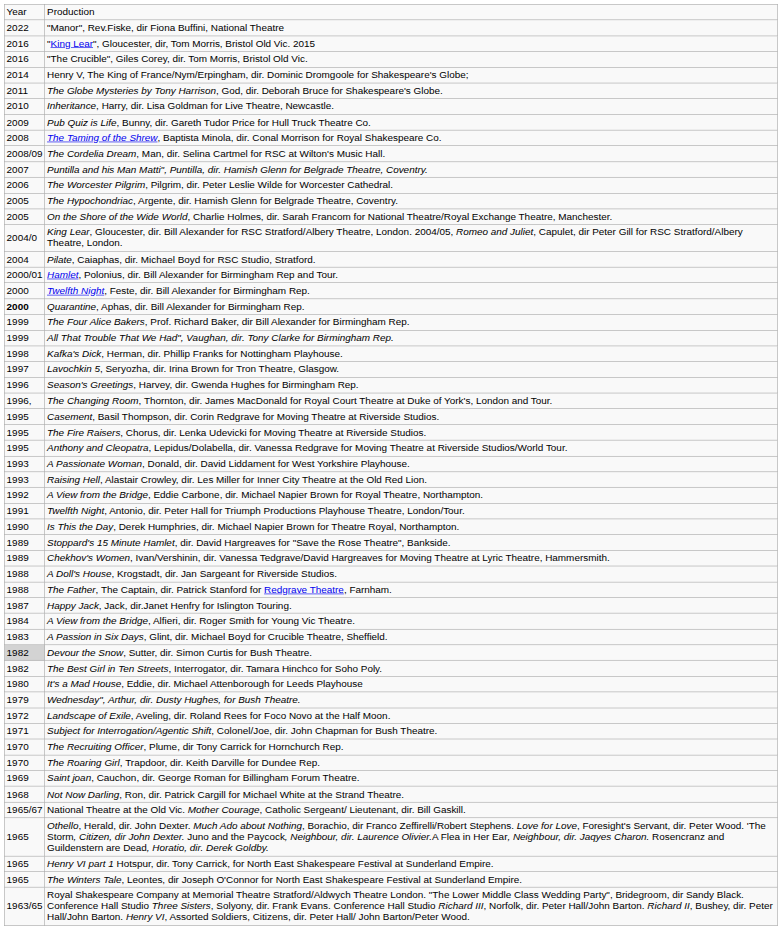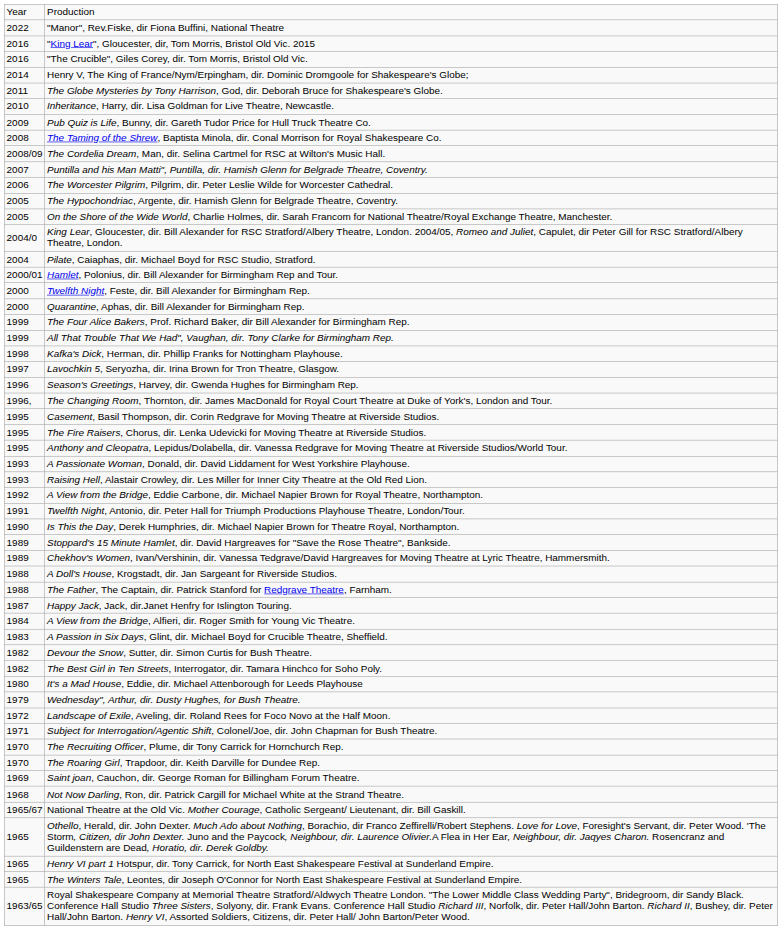(18, 306) bold -> (18, 306) normal
(18, 652) lightgrey background -> (18, 652) no background
